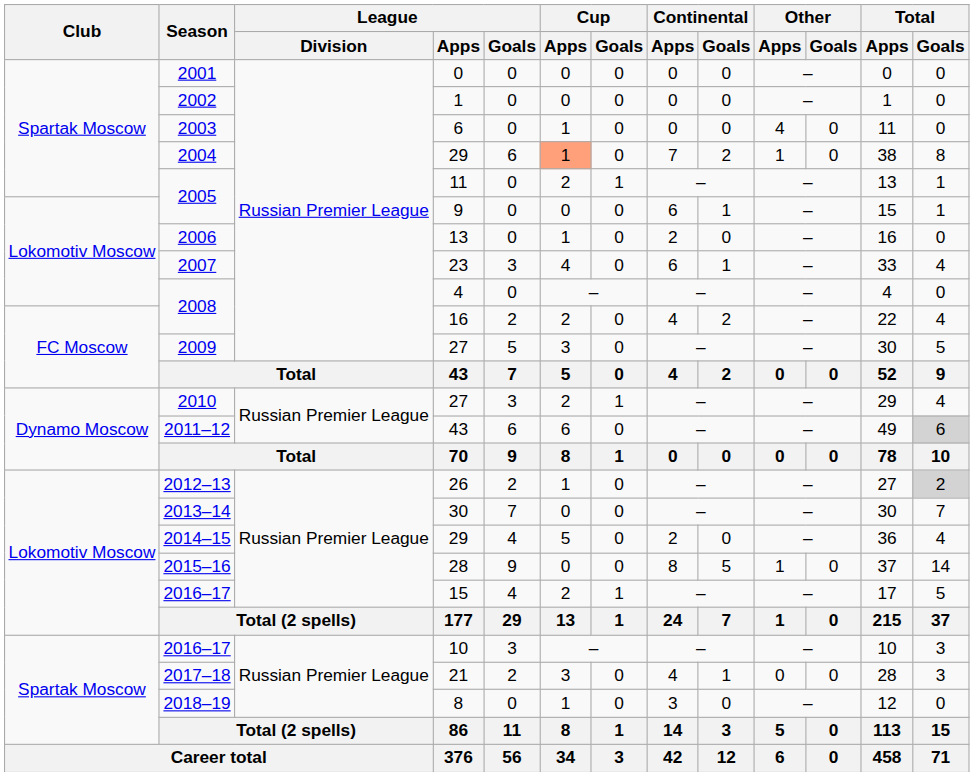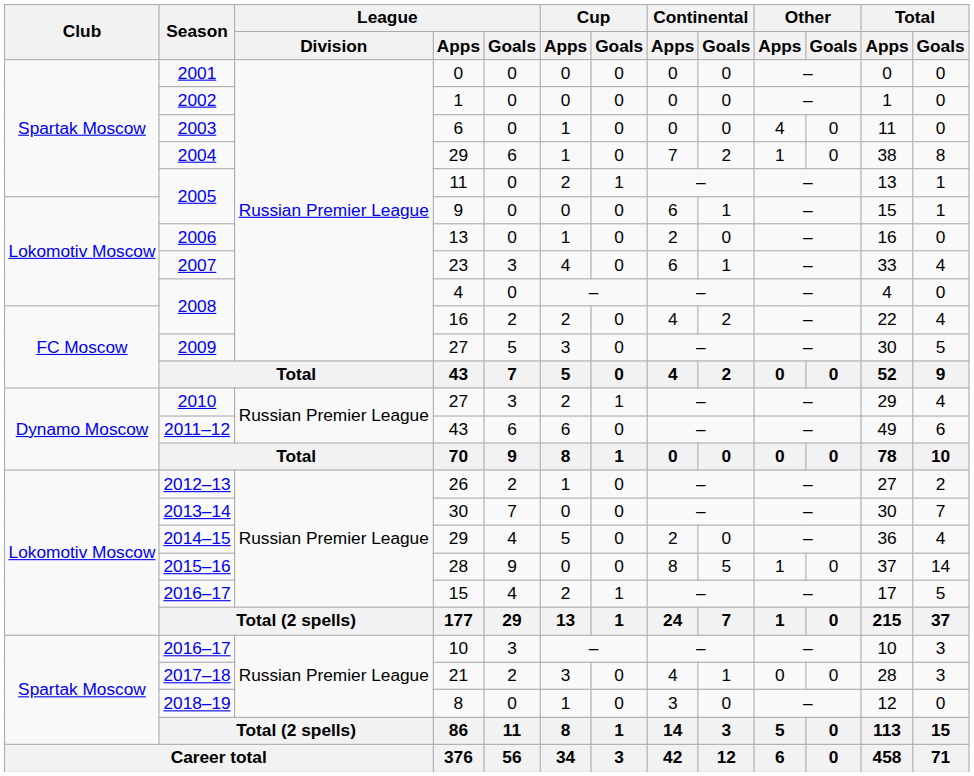(566, 155) lightsalmon background -> (566, 155) no background
(941, 429) lightgrey background -> (941, 429) no background
(941, 484) lightgrey background -> (941, 484) no background
